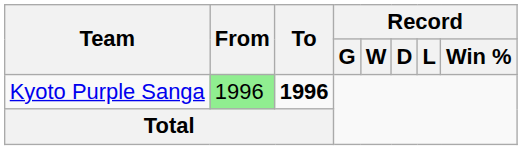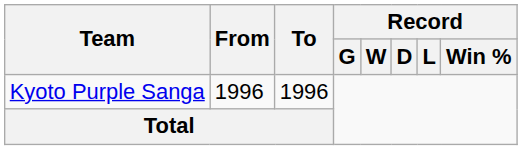(239, 91) lightgreen background -> (239, 91) no background
(304, 91) bold -> (304, 91) normal
